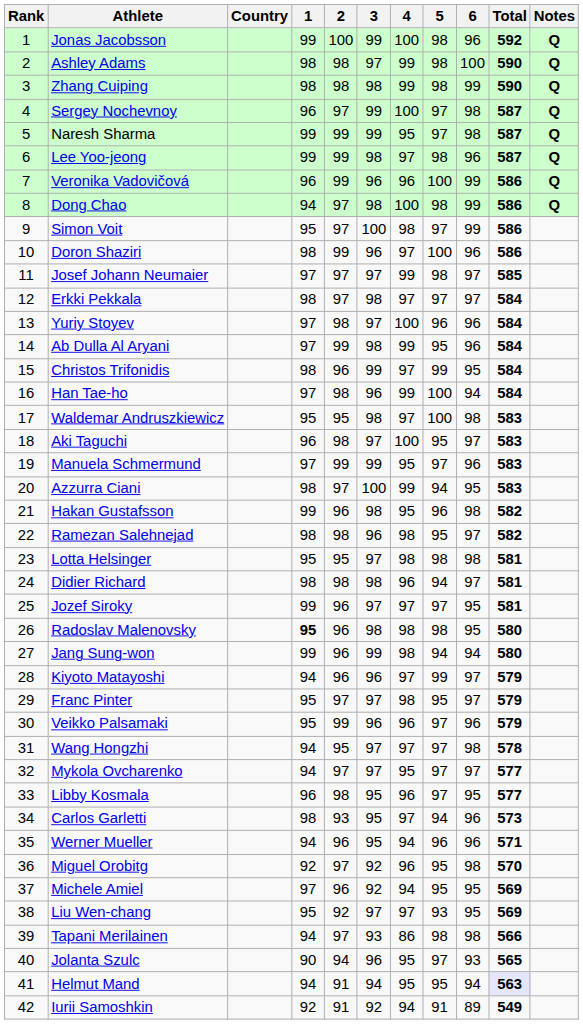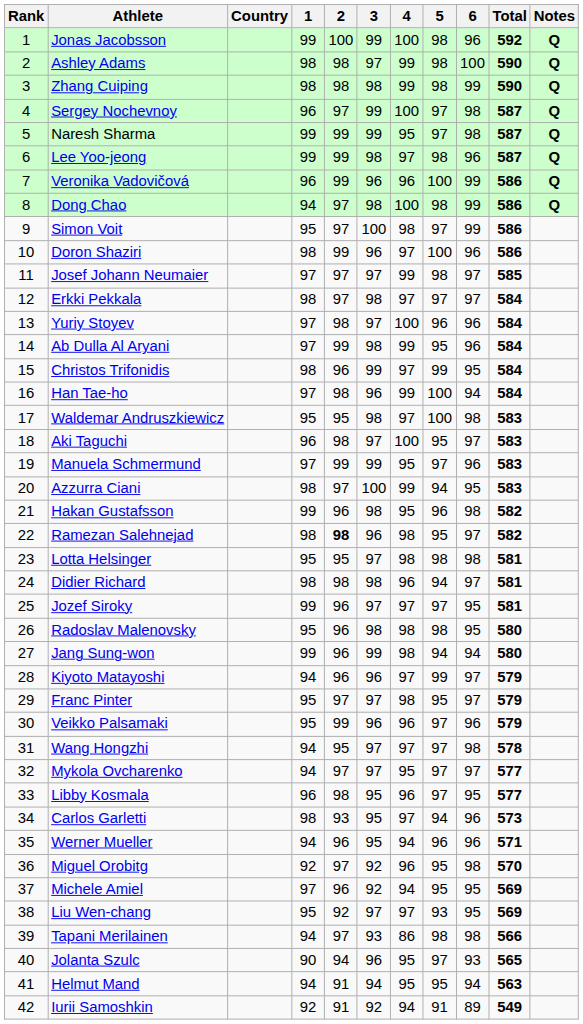(341, 535) normal -> (341, 535) bold
(308, 629) bold -> (308, 629) normal
(510, 983) lavender background -> (510, 983) no background
